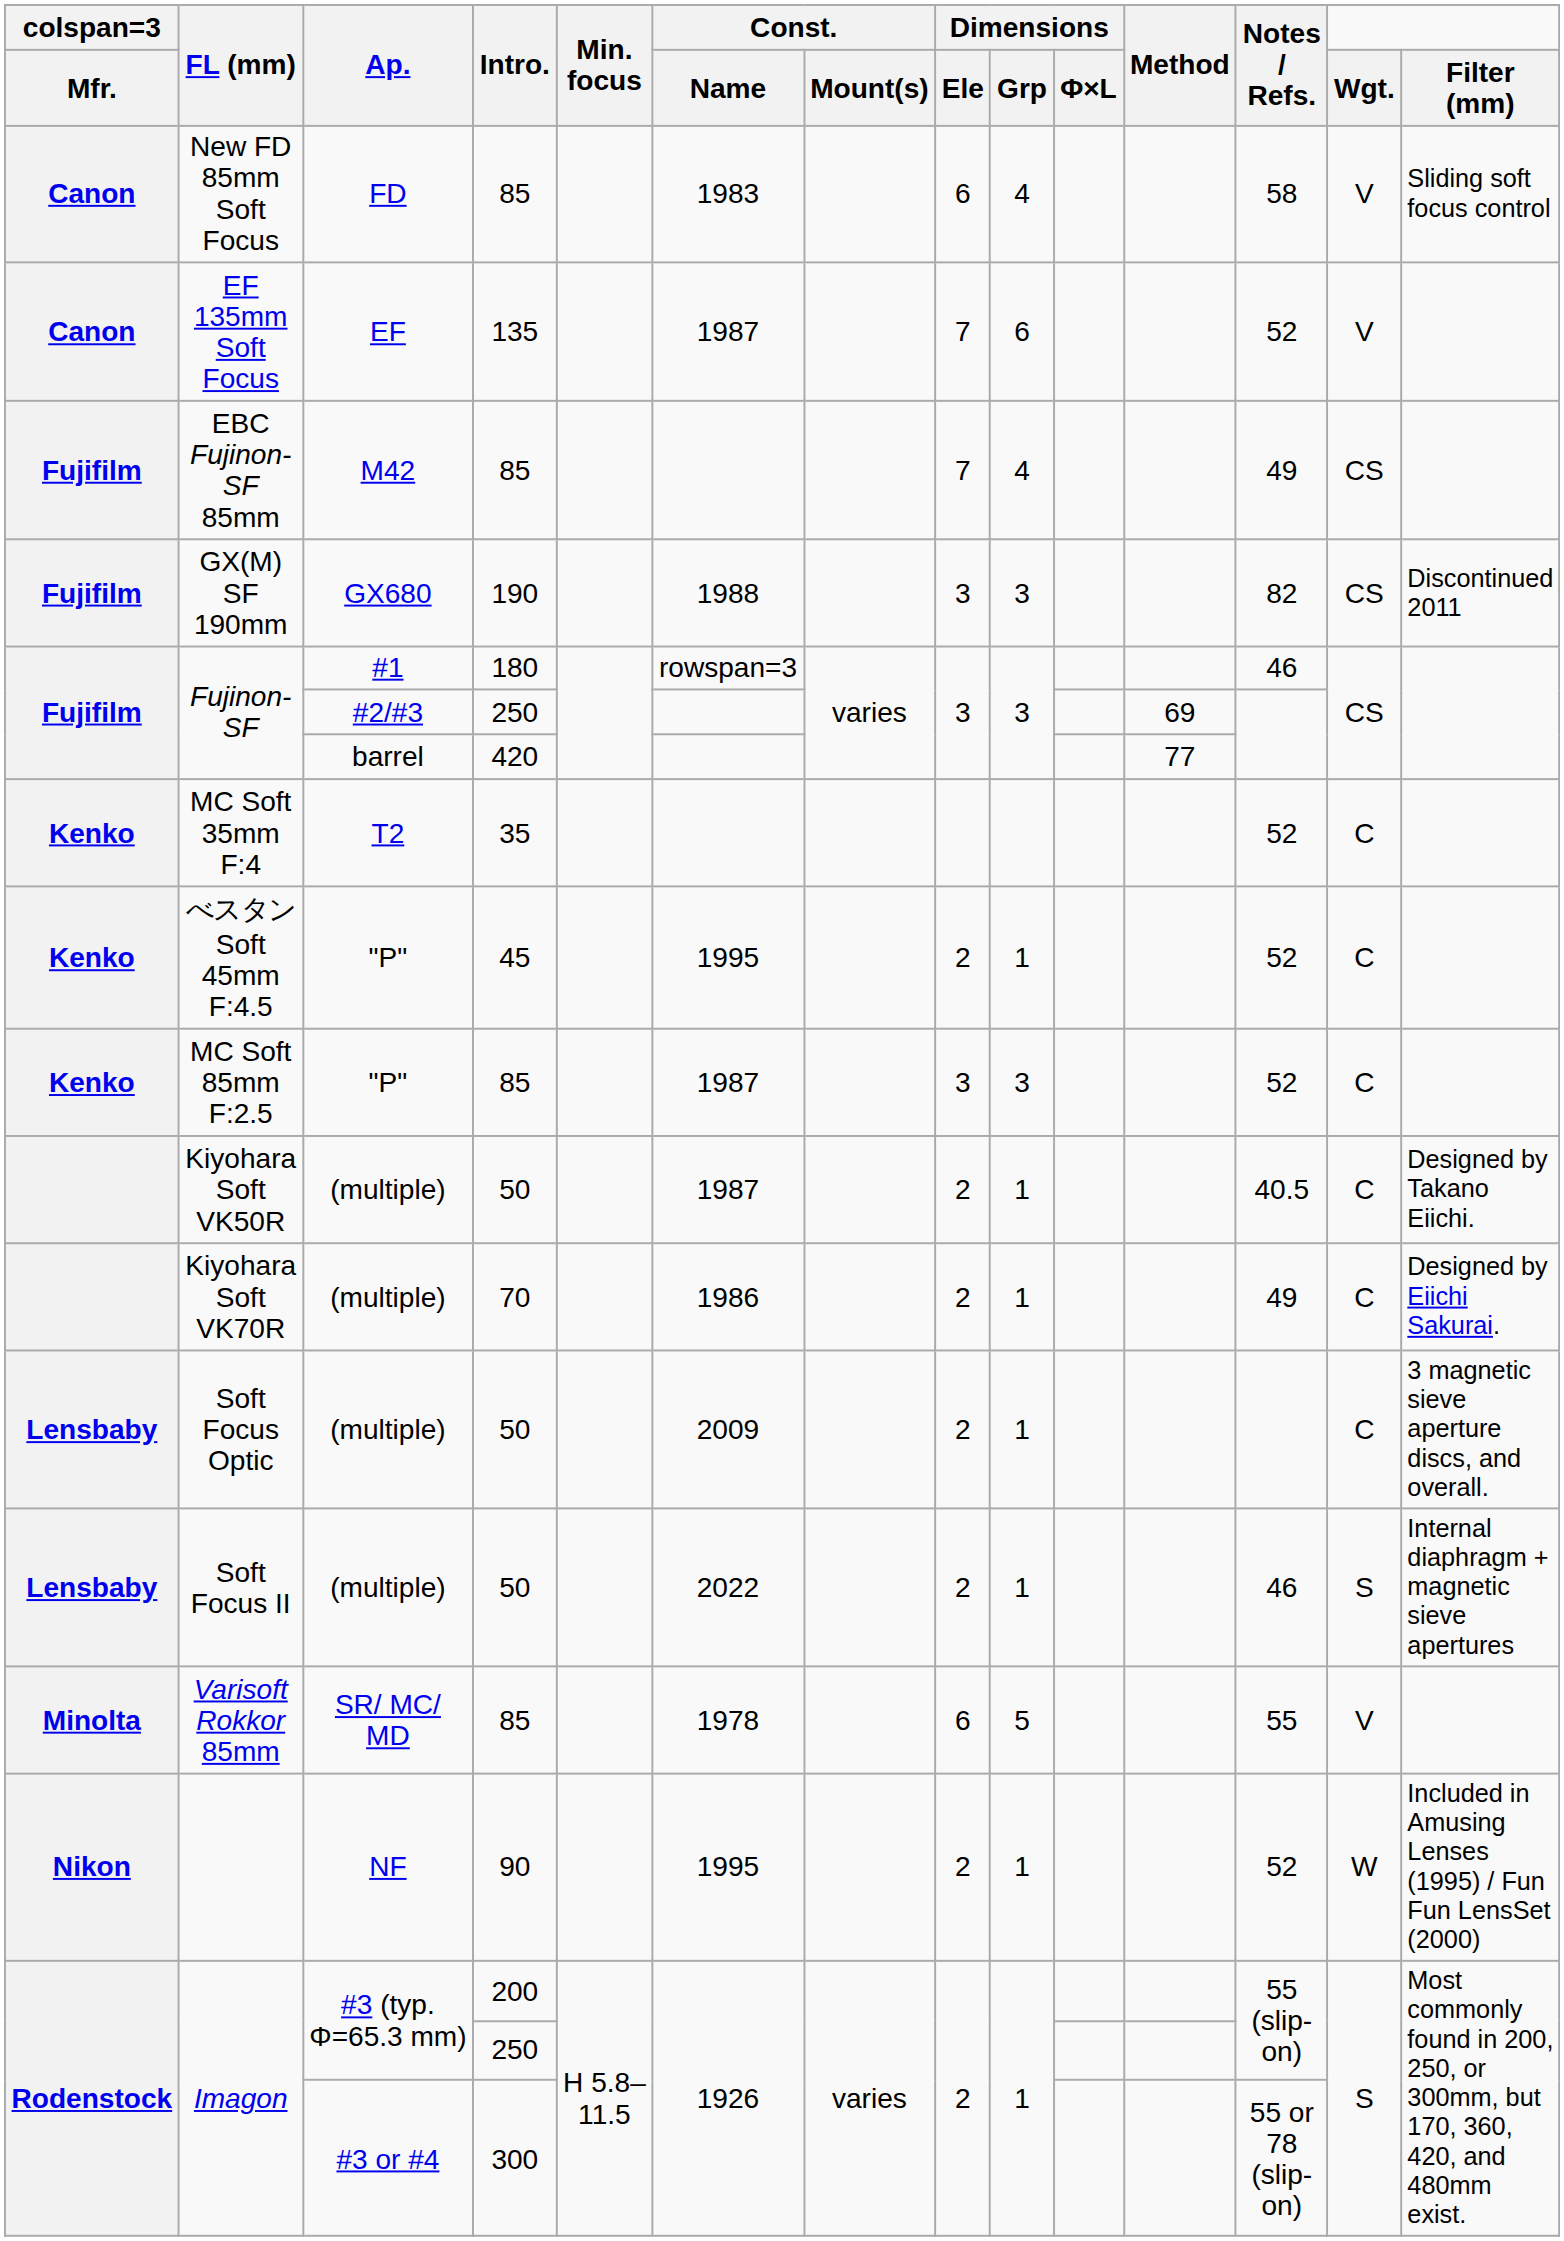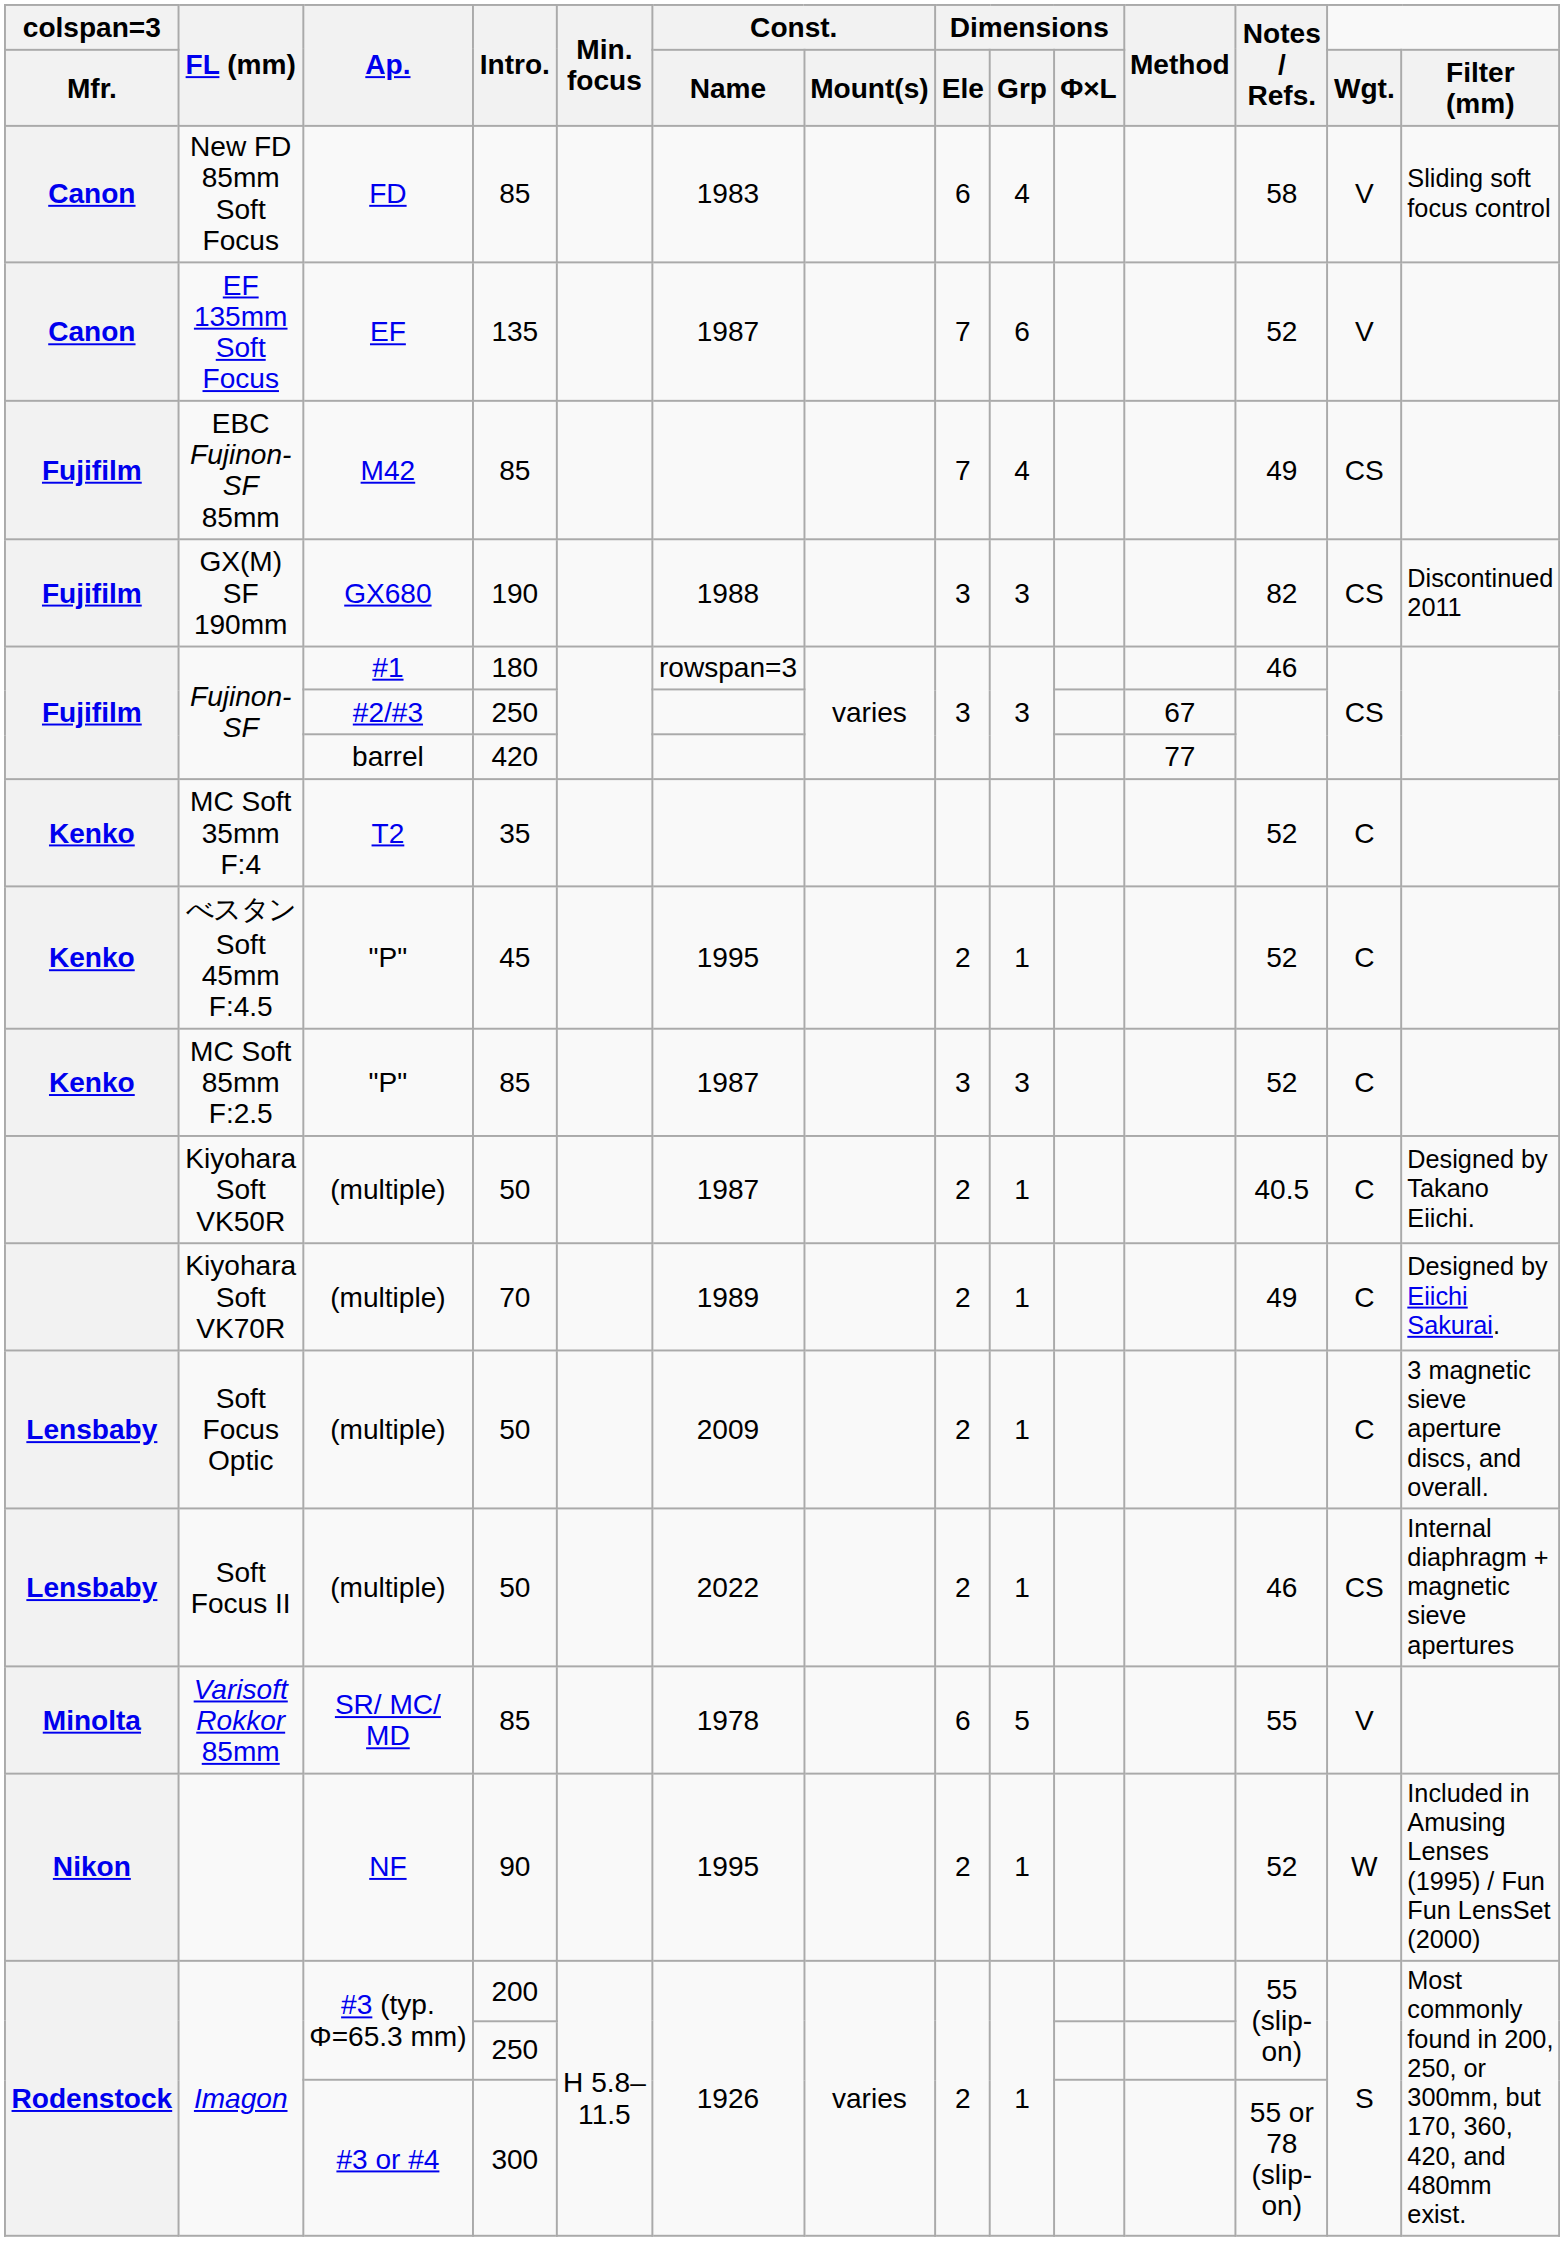(1180, 712) 69 -> (1180, 712) 67
(728, 1297) 1986 -> (728, 1297) 1989
(1364, 1587) S -> (1364, 1587) CS
